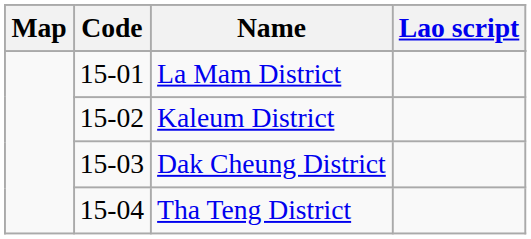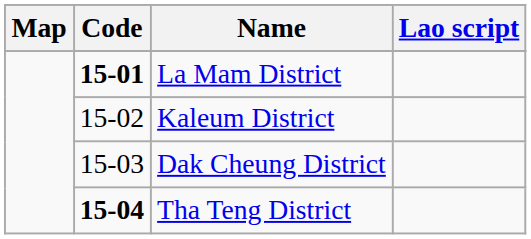(112, 73) normal -> (112, 73) bold
(112, 210) normal -> (112, 210) bold
